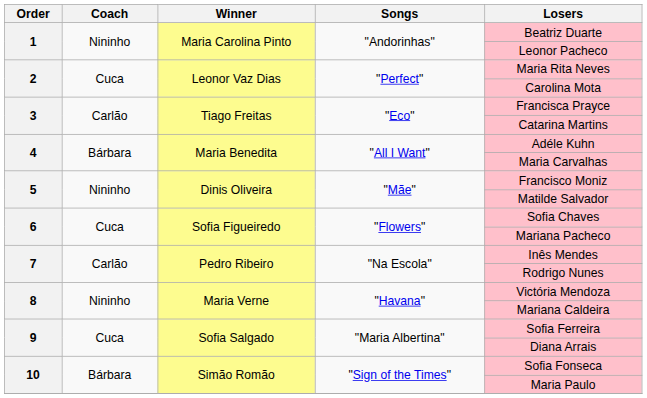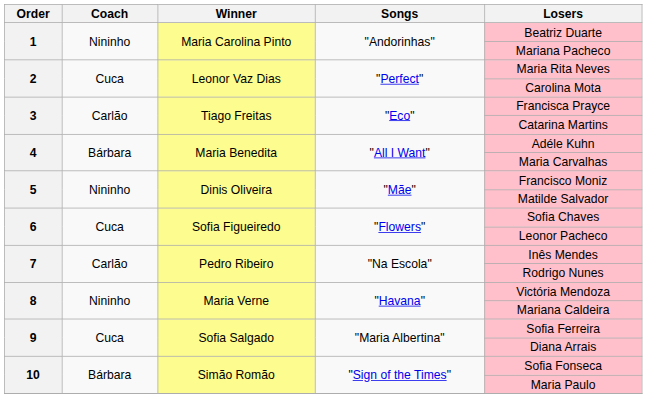(563, 51) Leonor Pacheco -> (563, 51) Mariana Pacheco
(563, 236) Mariana Pacheco -> (563, 236) Leonor Pacheco
